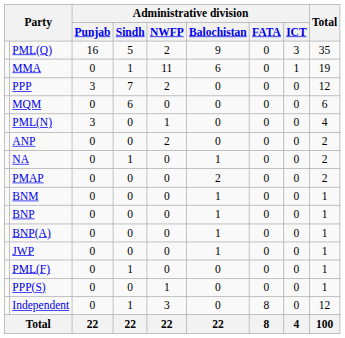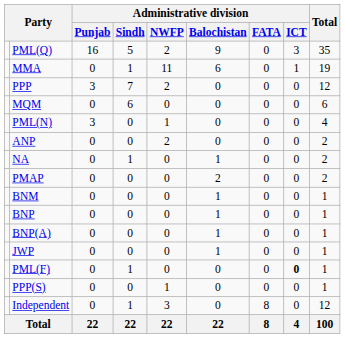(296, 269) normal -> (296, 269) bold
